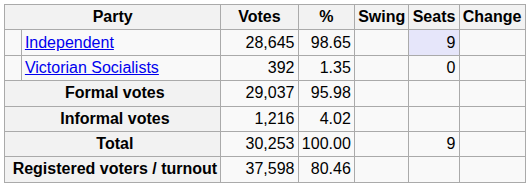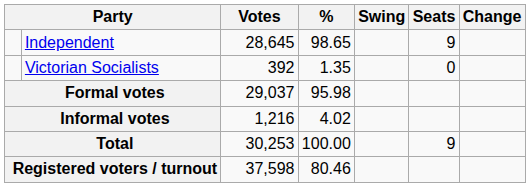(451, 42) lavender background -> (451, 42) no background
